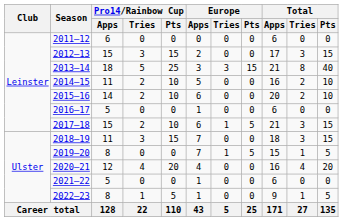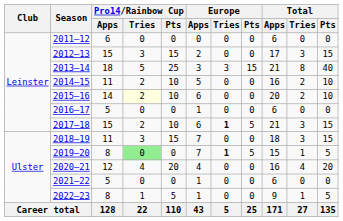(142, 97) no background -> (142, 97) lightyellow background
(226, 125) normal -> (226, 125) bold
(142, 153) no background -> (142, 153) lightgreen background
(226, 153) normal -> (226, 153) bold
